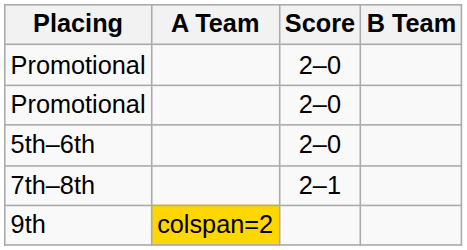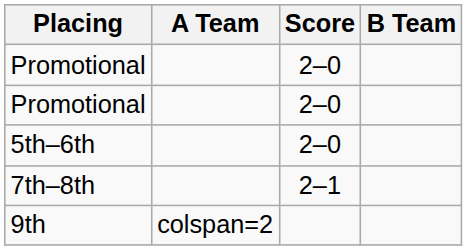(215, 225) gold background -> (215, 225) no background
